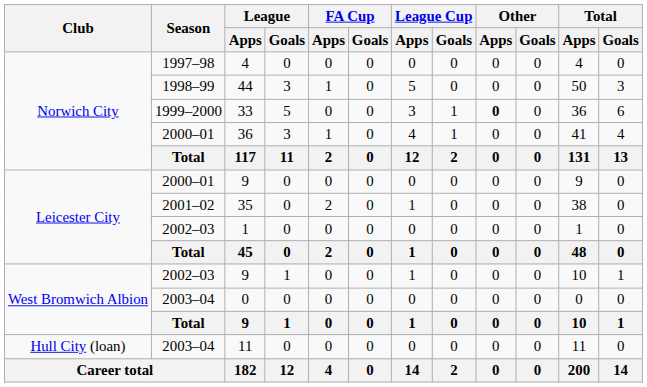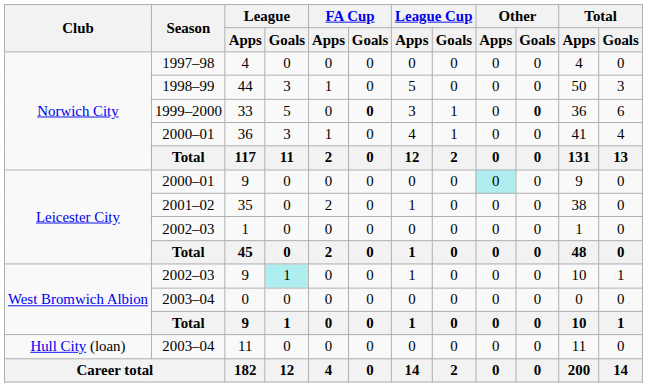(370, 110) normal -> (370, 110) bold
(496, 110) bold -> (496, 110) normal
(537, 110) normal -> (537, 110) bold
(496, 181) no background -> (496, 181) paleturquoise background
(287, 275) no background -> (287, 275) paleturquoise background
